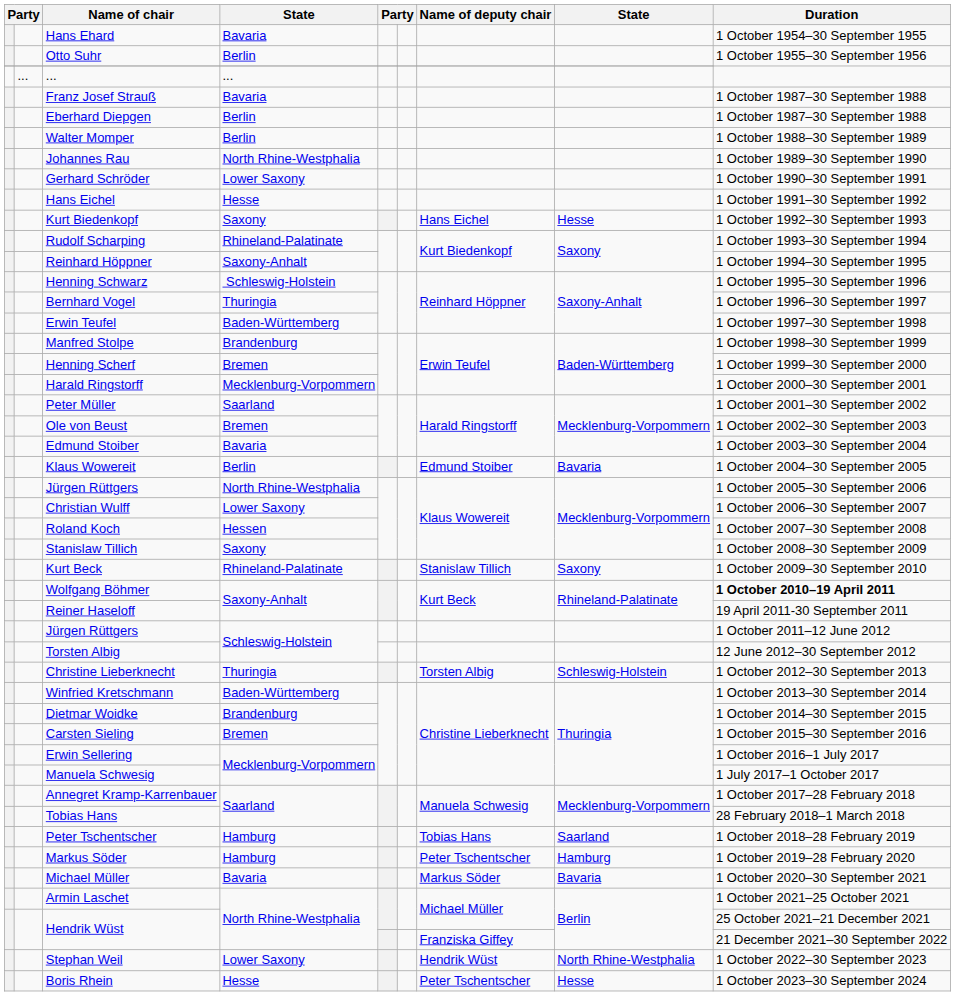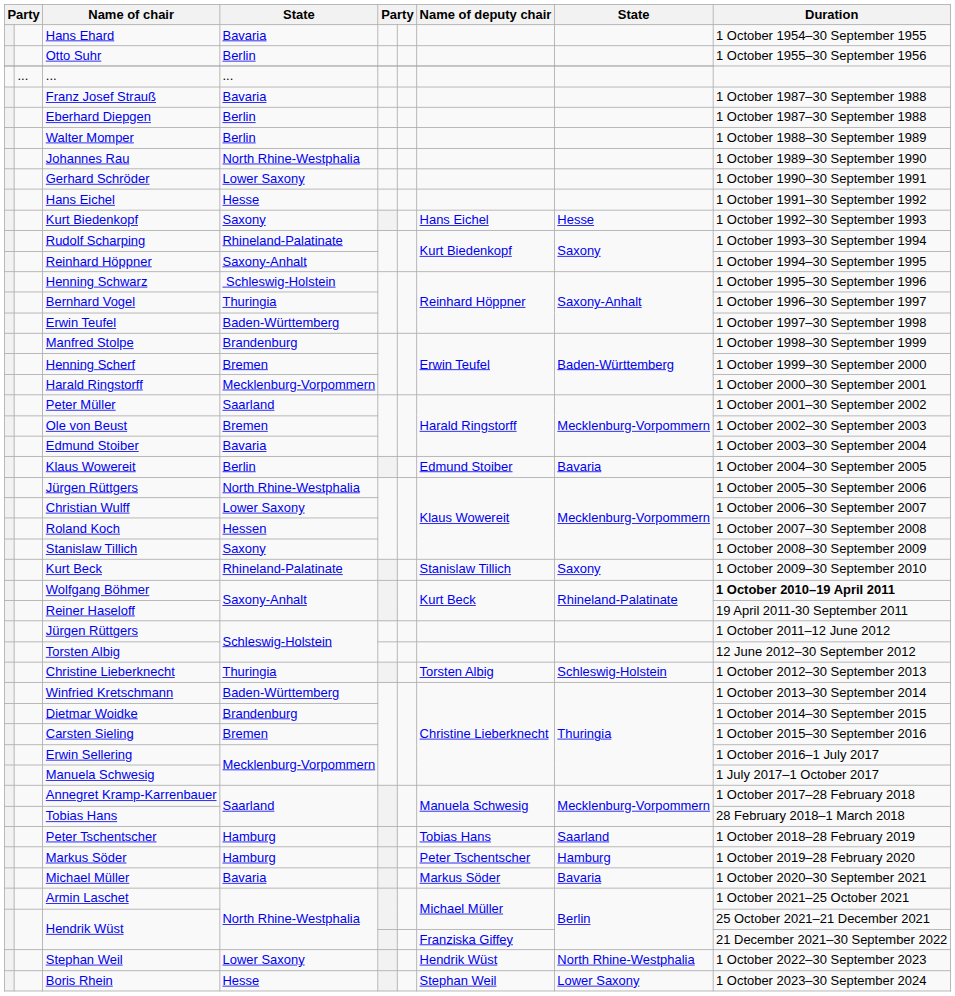(475, 980) Peter Tschentscher -> (458, 980) Stephan Weil
(576, 980) Hesse -> (598, 980) Lower Saxony
